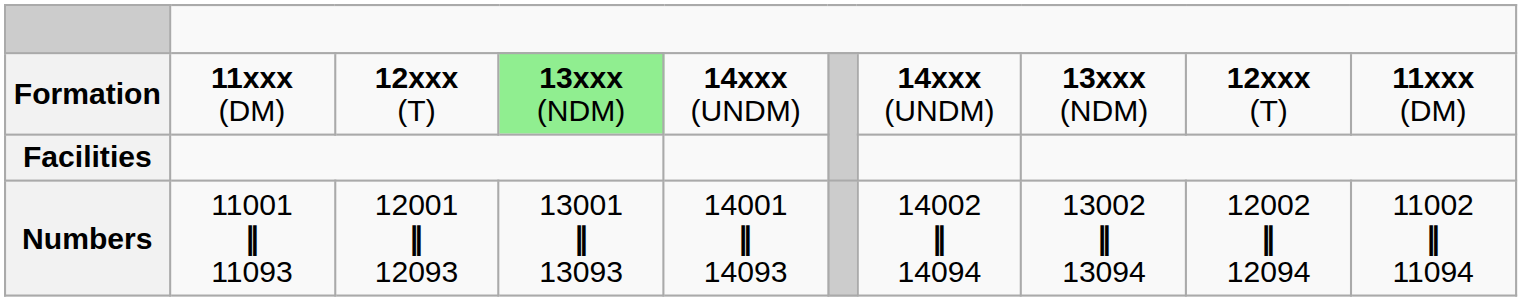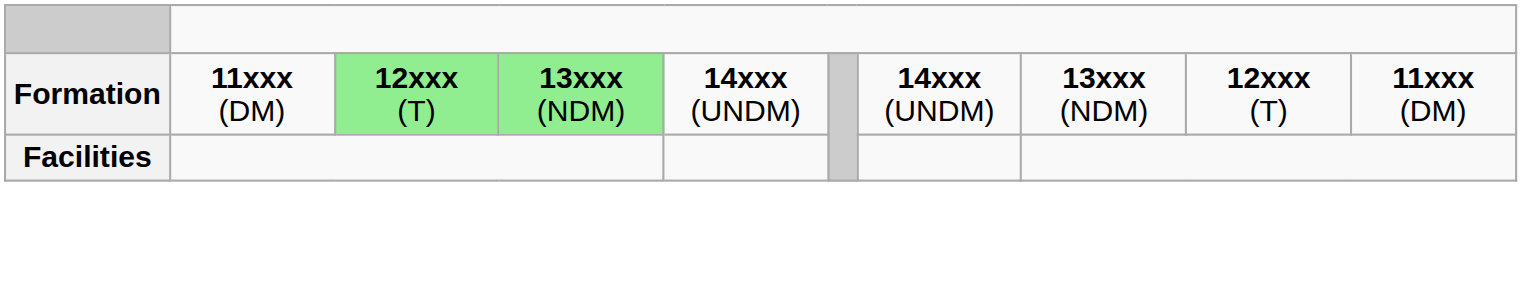(417, 93) no background -> (417, 93) lightgreen background
- row: (87, 239)
